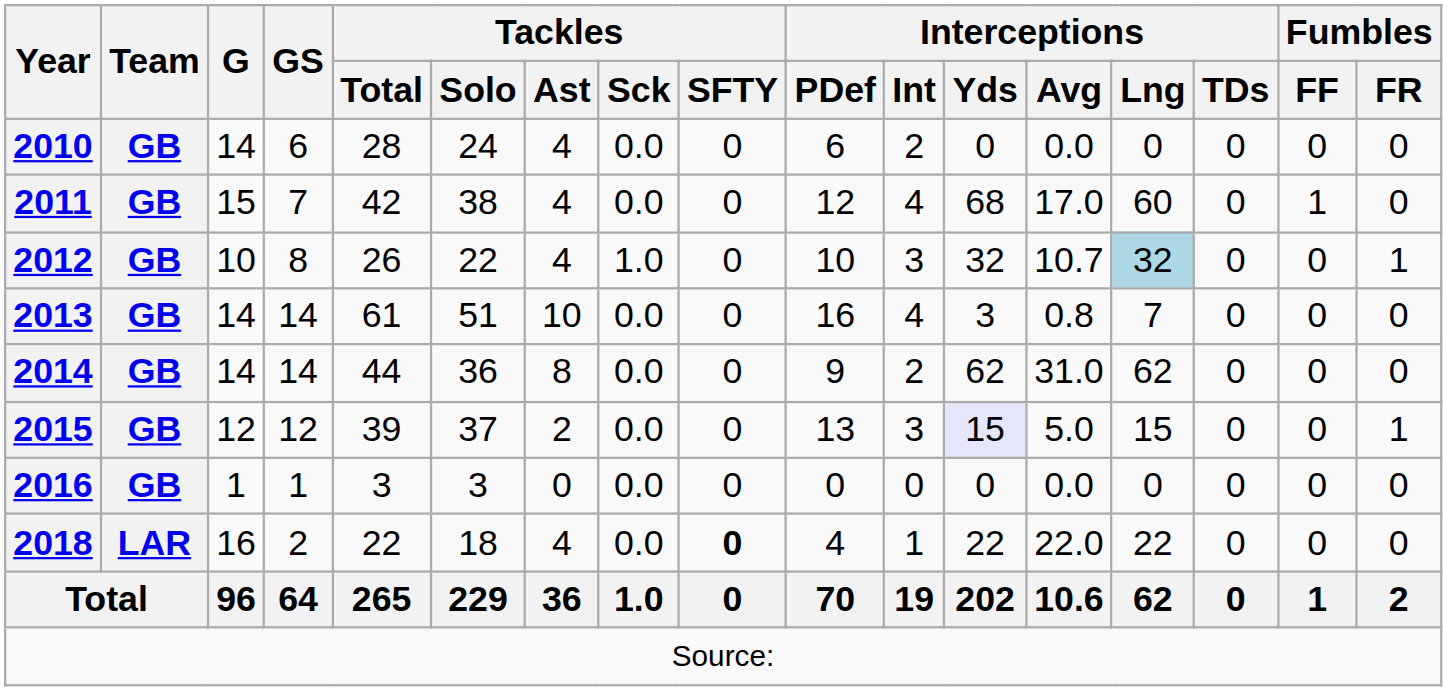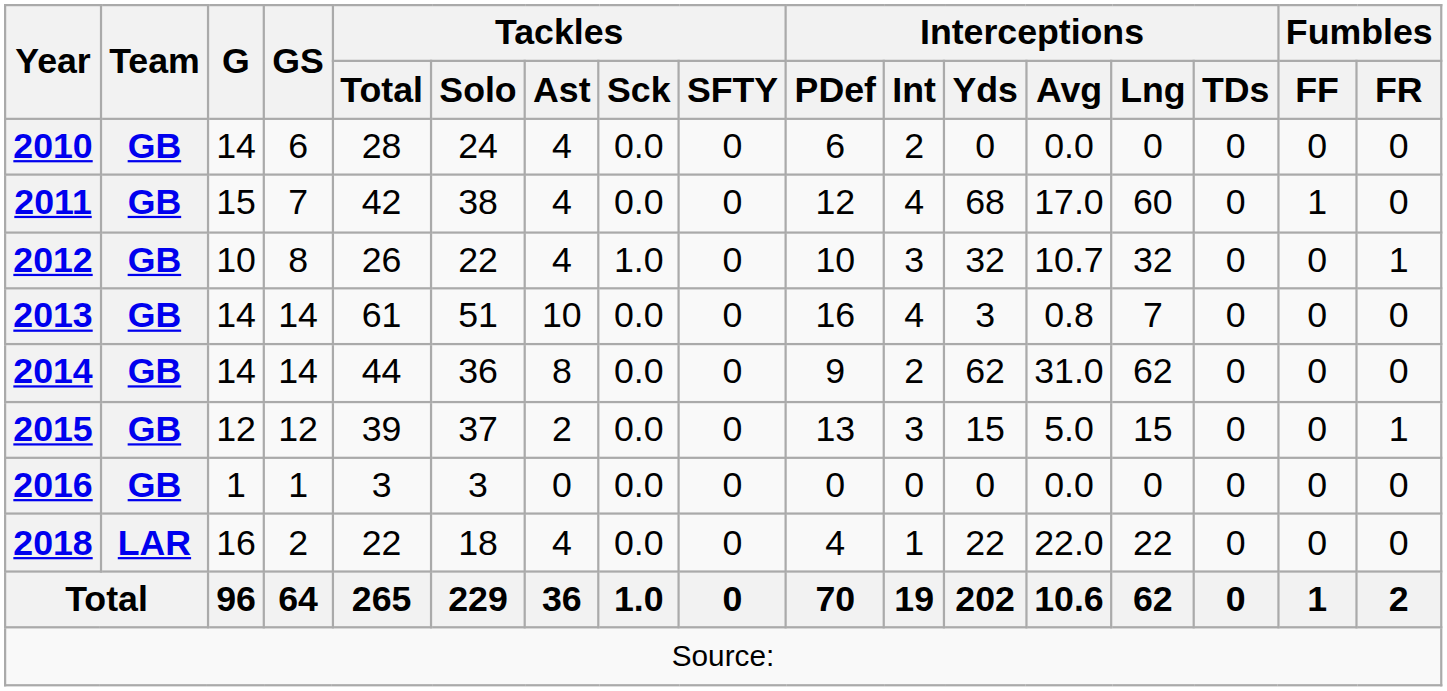(1153, 259) lightblue background -> (1153, 259) no background
(985, 428) lavender background -> (985, 428) no background
(733, 542) bold -> (733, 542) normal
